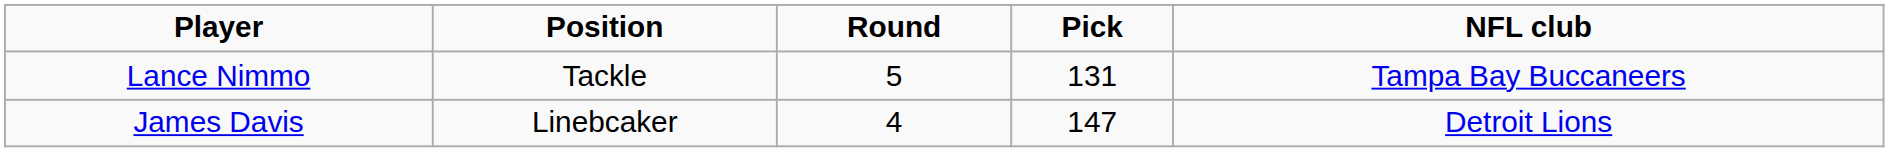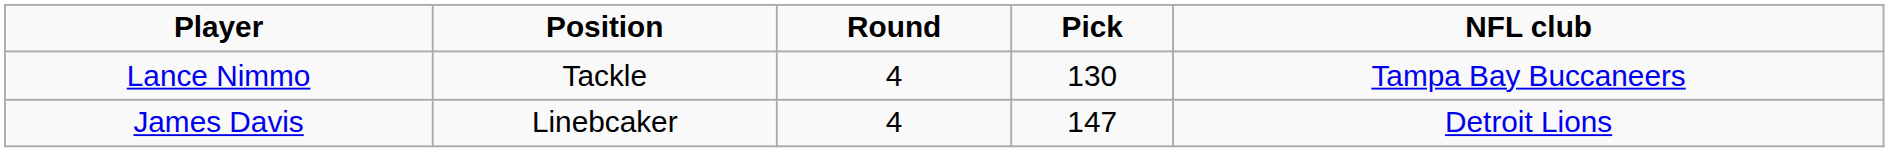(894, 75) 5 -> (894, 75) 4
(1092, 75) 131 -> (1092, 75) 130
